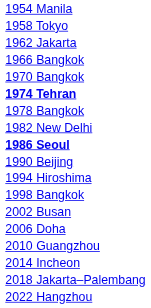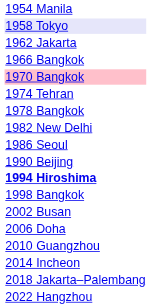(37, 26) no background -> (37, 26) lavender background
(45, 77) no background -> (45, 77) pink background
(41, 94) bold -> (39, 94) normal
(37, 144) bold -> (36, 144) normal
(48, 178) normal -> (51, 178) bold
